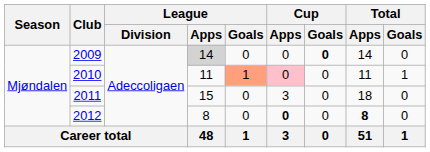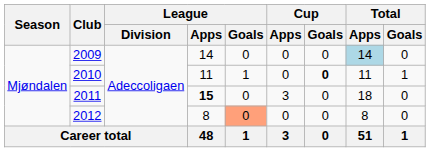(206, 55) lightgrey background -> (206, 55) no background
(325, 55) bold -> (325, 55) normal
(365, 55) no background -> (365, 55) lightblue background
(246, 75) lightsalmon background -> (246, 75) no background
(286, 75) pink background -> (286, 75) no background
(325, 75) normal -> (325, 75) bold
(206, 95) normal -> (206, 95) bold
(246, 116) no background -> (246, 116) lightsalmon background
(286, 116) bold -> (286, 116) normal
(365, 116) bold -> (365, 116) normal
